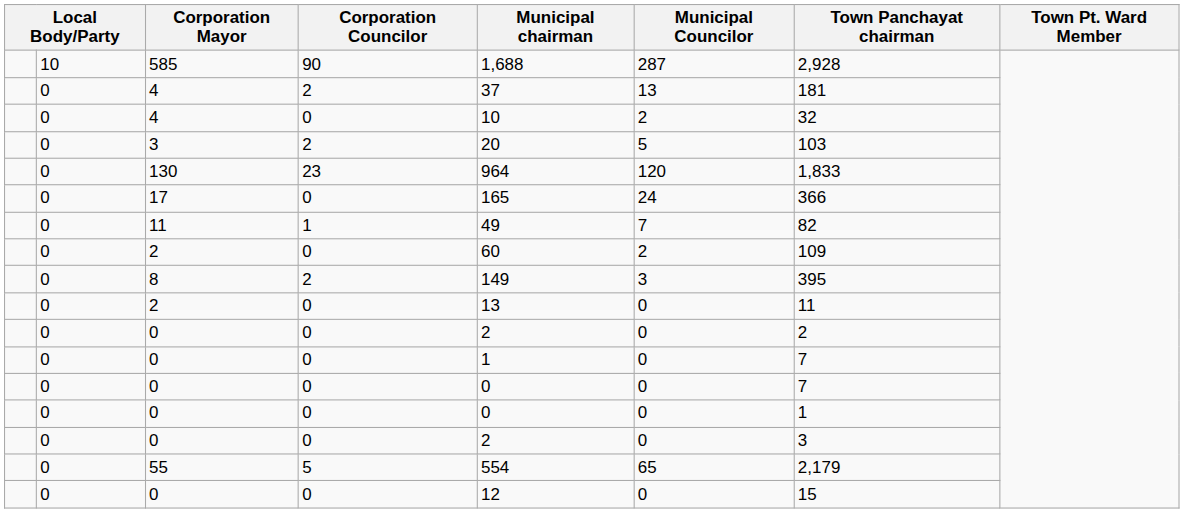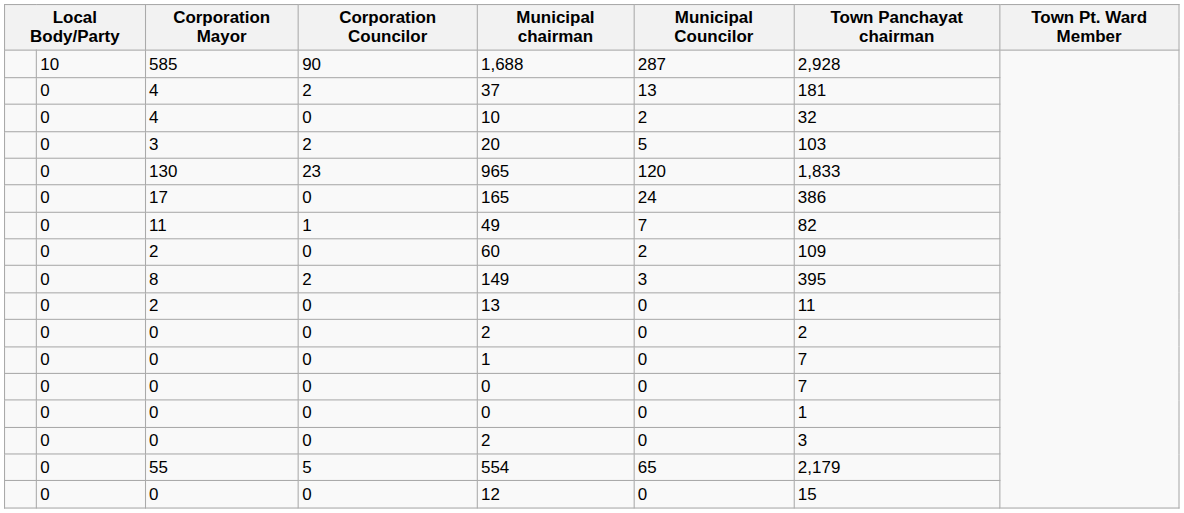(495, 171) 964 -> (495, 171) 965
(812, 198) 366 -> (812, 198) 386
